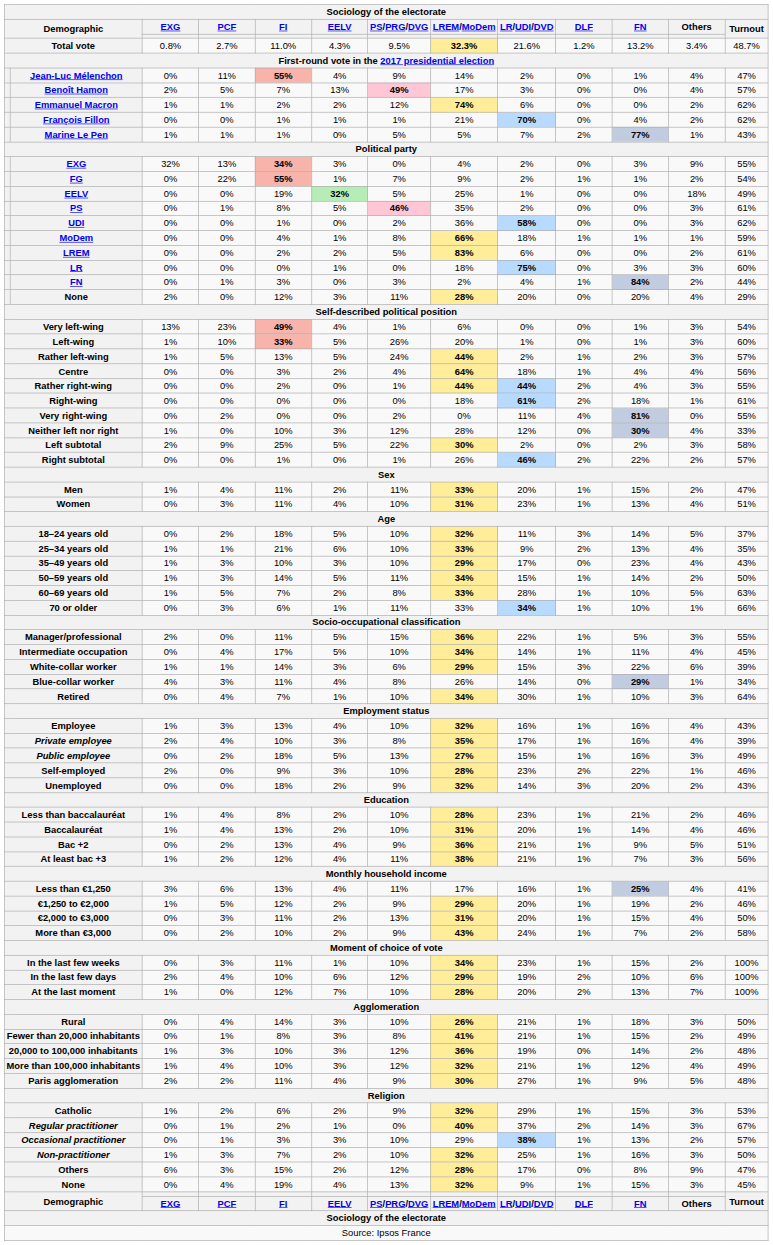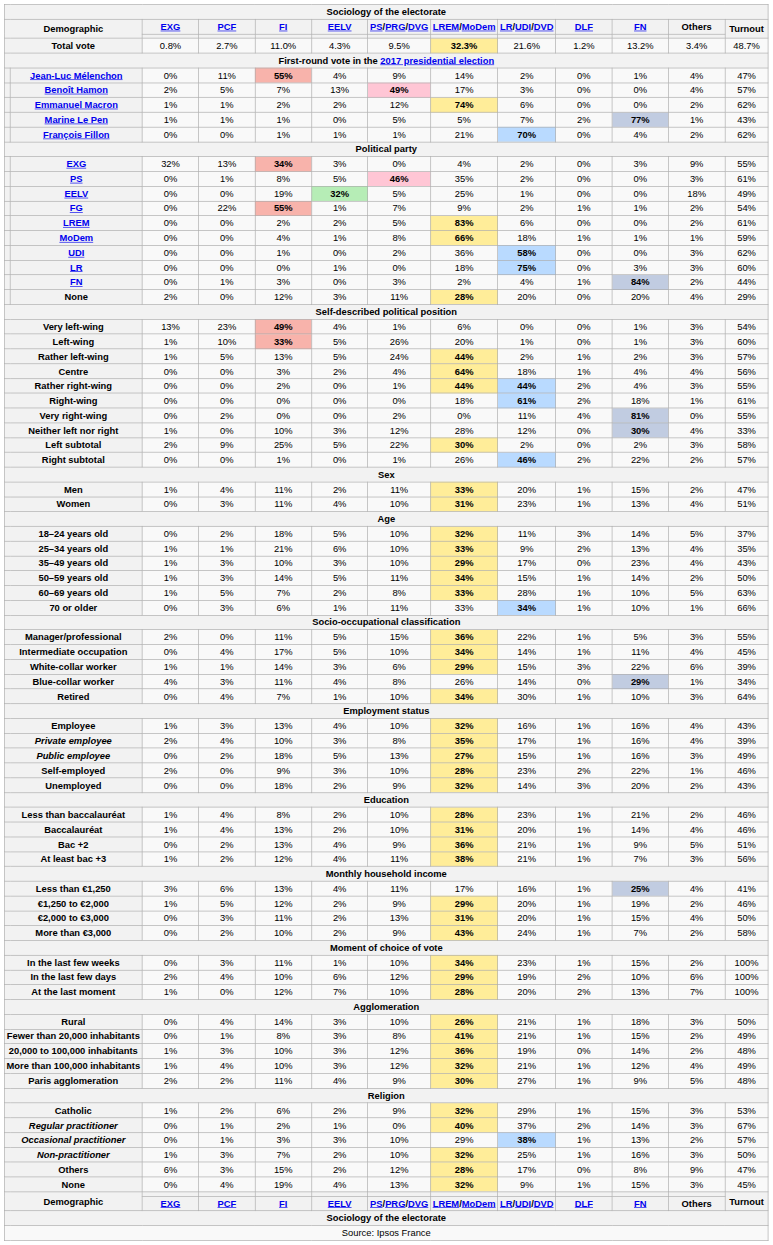rows swapped: (7, 120) <-> (7, 135)
rows swapped: (7, 179) <-> (7, 209)
rows swapped: (7, 253) <-> (7, 224)
